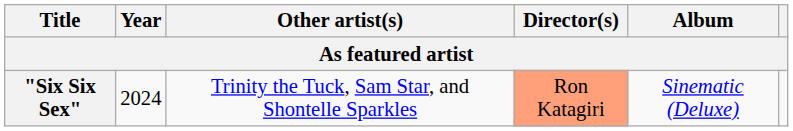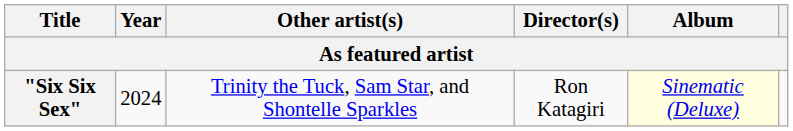(571, 97) lightsalmon background -> (571, 97) no background
(703, 97) no background -> (703, 97) lightyellow background
